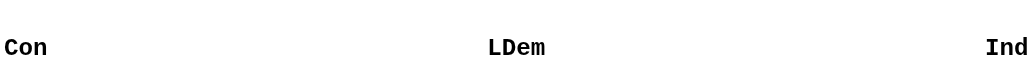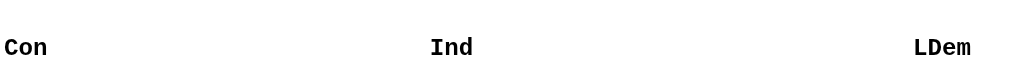columns swapped: (516, 14) <-> (1007, 14)
